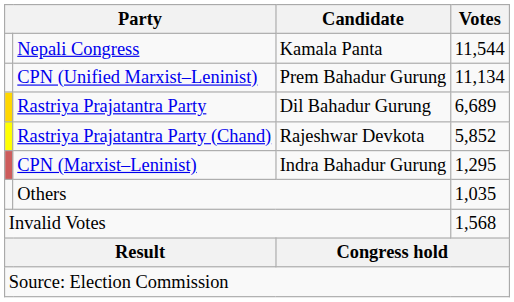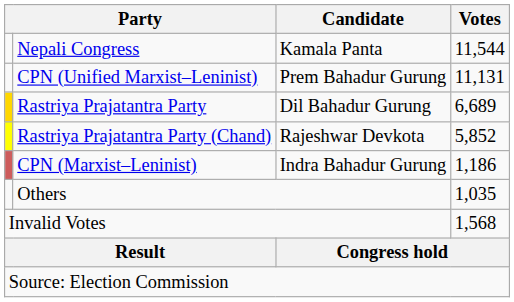(480, 77) 11,134 -> (480, 77) 11,131
(475, 164) 1,295 -> (475, 164) 1,186
